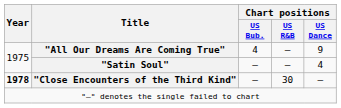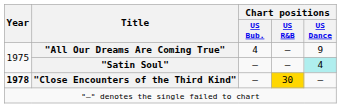(320, 65) no background -> (320, 65) paleturquoise background
(288, 80) no background -> (288, 80) gold background
